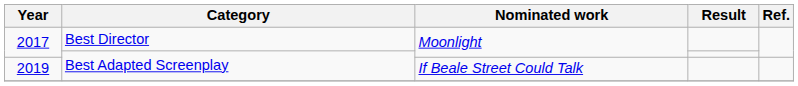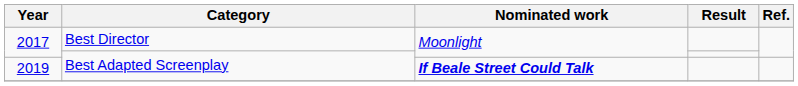(501, 68) normal -> (506, 68) bold
